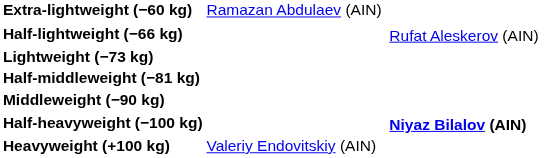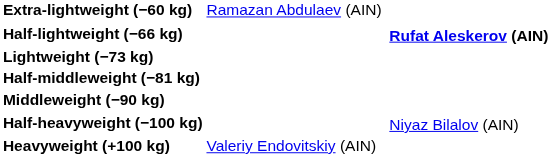(464, 35) normal -> (469, 35) bold
(458, 125) bold -> (454, 125) normal
